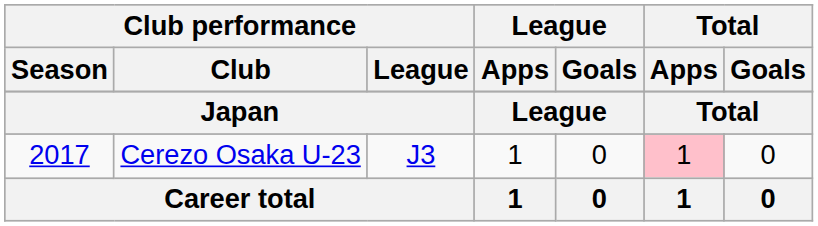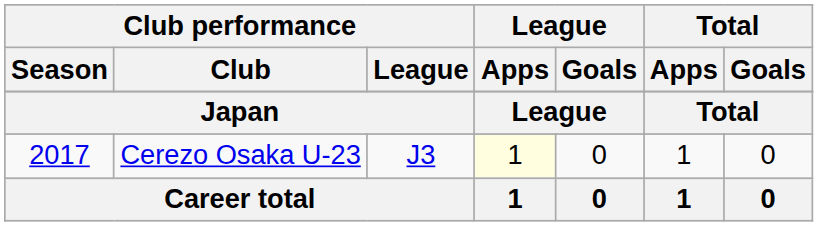(515, 155) no background -> (515, 155) lightyellow background
(684, 155) pink background -> (684, 155) no background
